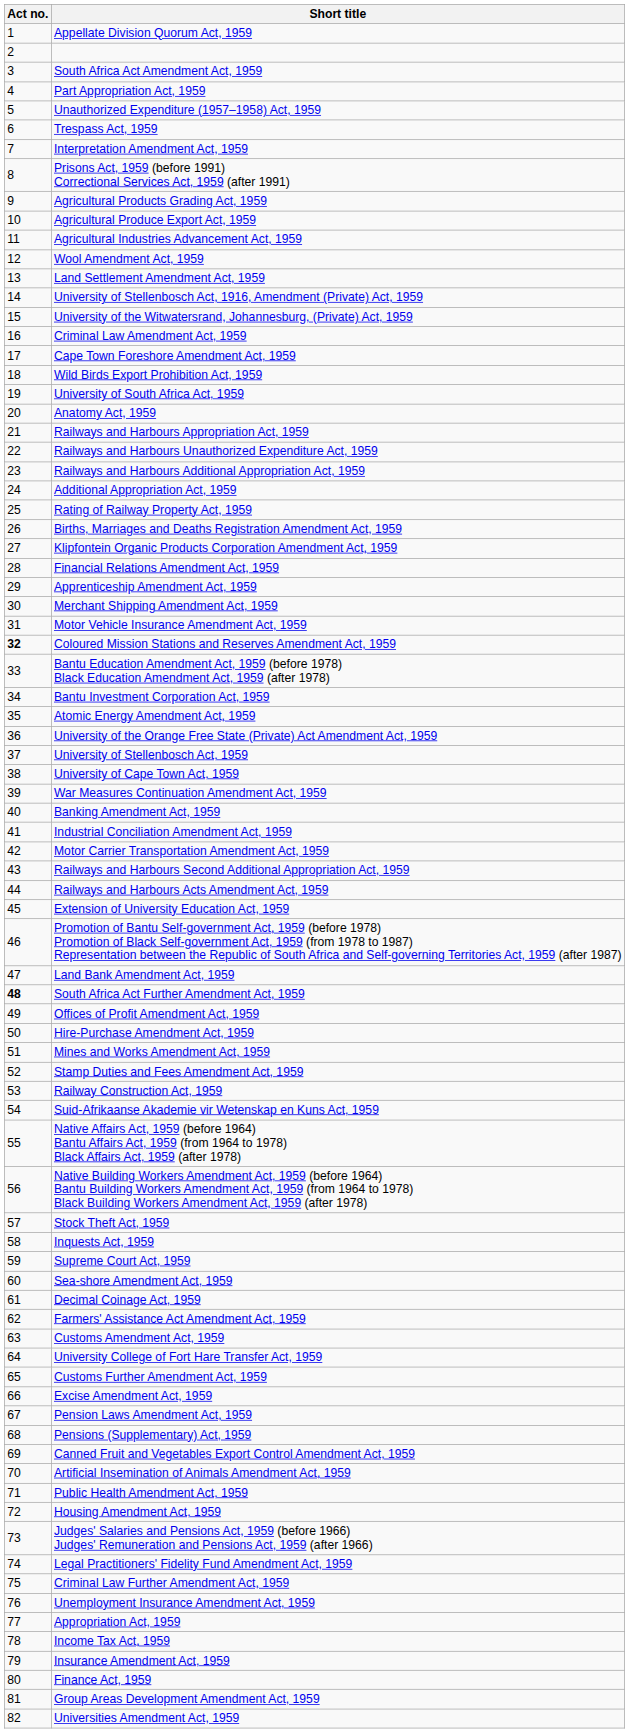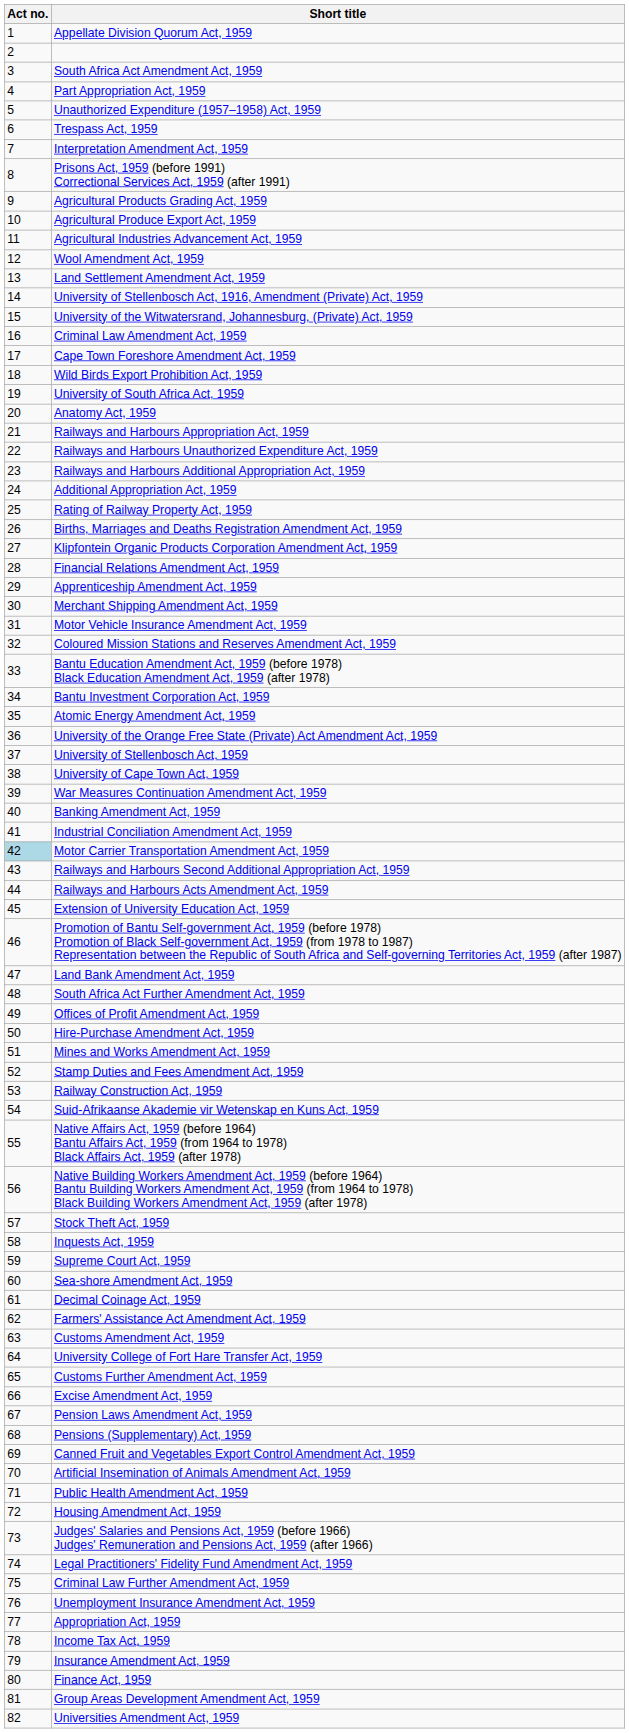(14, 644) bold -> (14, 644) normal
(14, 851) no background -> (14, 851) lightblue background
(14, 994) bold -> (14, 994) normal
